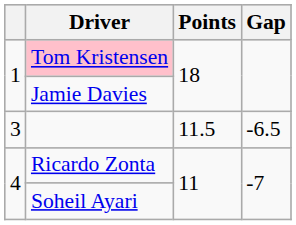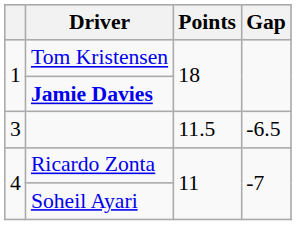(100, 57) pink background -> (100, 57) no background
(89, 93) normal -> (92, 93) bold
